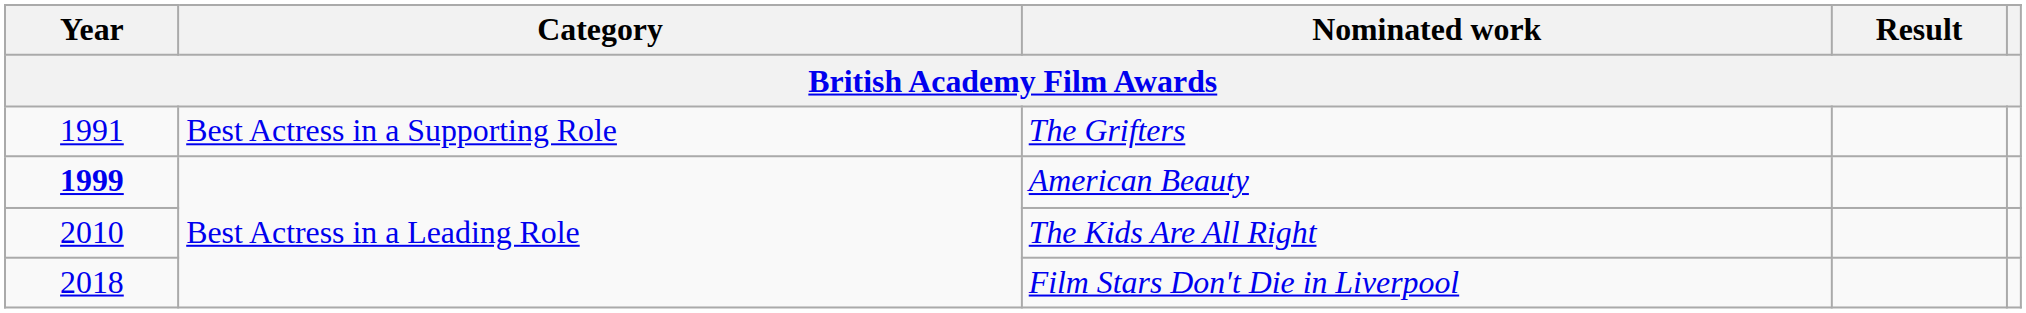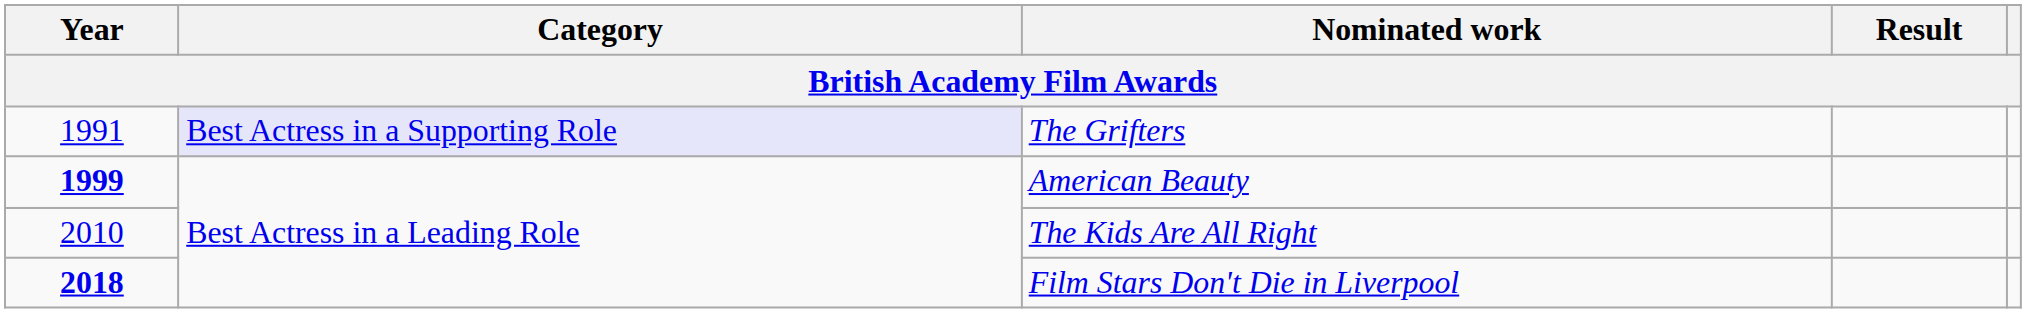(402, 130) no background -> (402, 130) lavender background
(92, 282) normal -> (92, 282) bold
